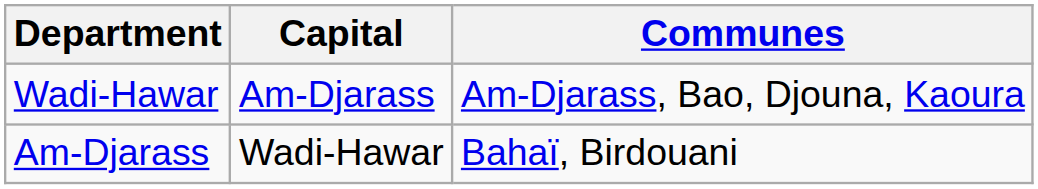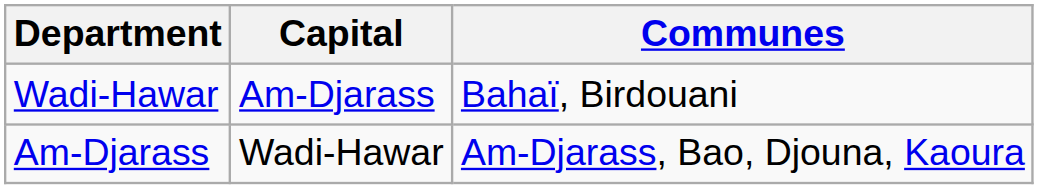(743, 93) Am-Djarass, Bao, Djouna, Kaoura -> (599, 93) Bahaï, Birdouani
(599, 152) Bahaï, Birdouani -> (743, 152) Am-Djarass, Bao, Djouna, Kaoura
